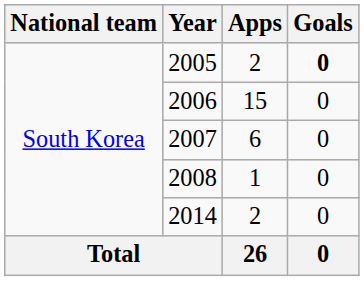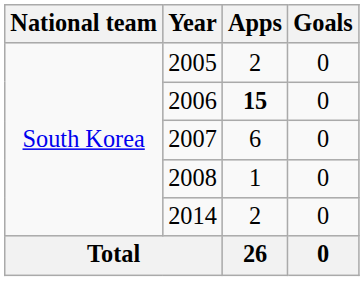(323, 62) bold -> (323, 62) normal
(255, 100) normal -> (255, 100) bold
